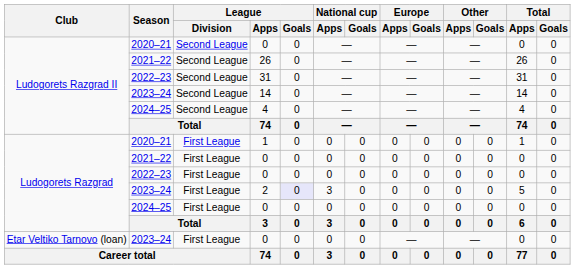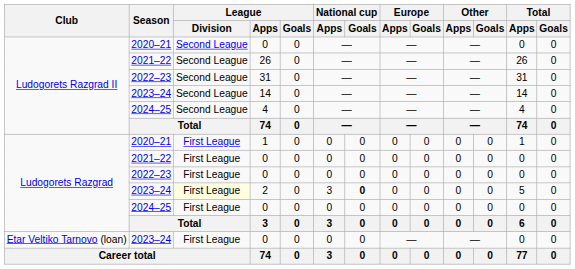(212, 191) no background -> (212, 191) lightyellow background
(297, 191) lavender background -> (297, 191) no background
(362, 191) normal -> (362, 191) bold
